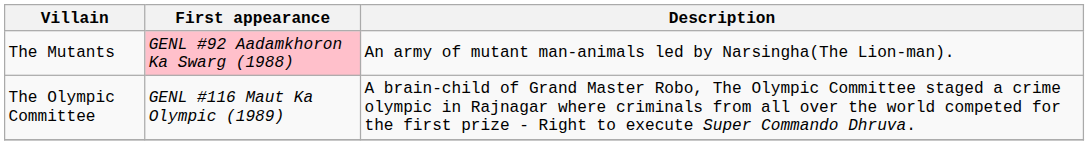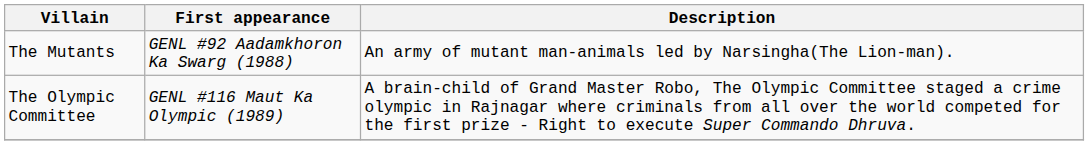(245, 53) pink background -> (245, 53) no background
